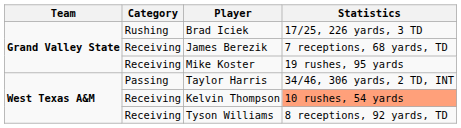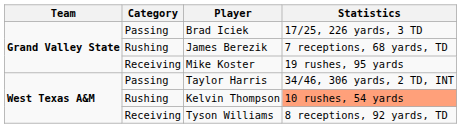(147, 30) Rushing -> (147, 30) Passing
(153, 47) Receiving -> (147, 47) Rushing
(153, 98) Receiving -> (147, 98) Rushing
